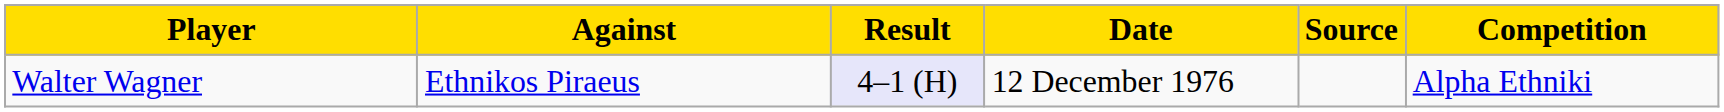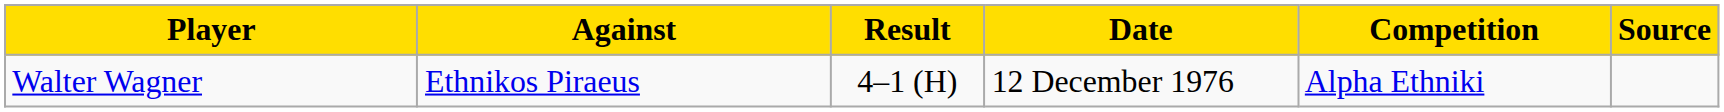columns swapped: (1562, 29) <-> (1351, 29)
(907, 80) lavender background -> (907, 80) no background
